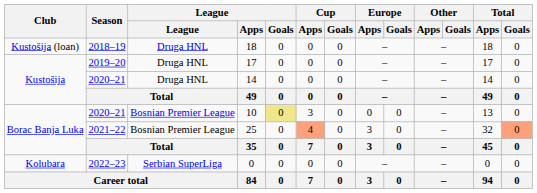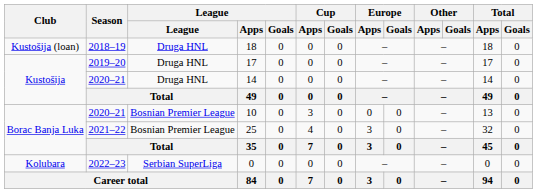(281, 113) khaki background -> (281, 113) no background
(310, 130) lightsalmon background -> (310, 130) no background
(517, 130) lightsalmon background -> (517, 130) no background
